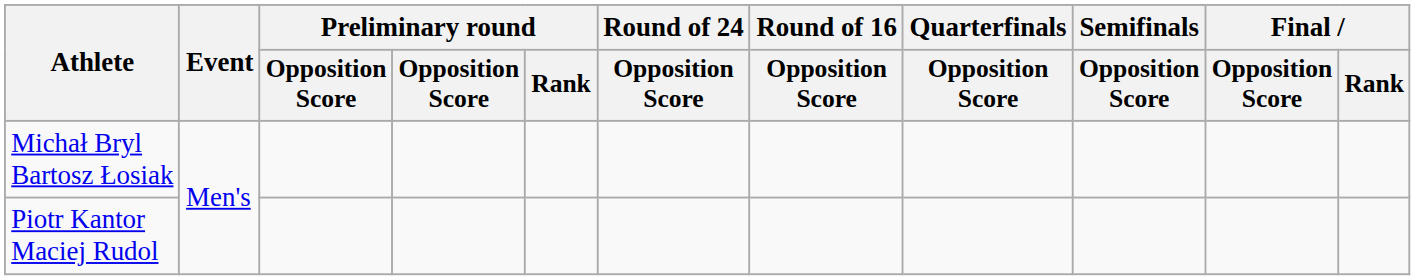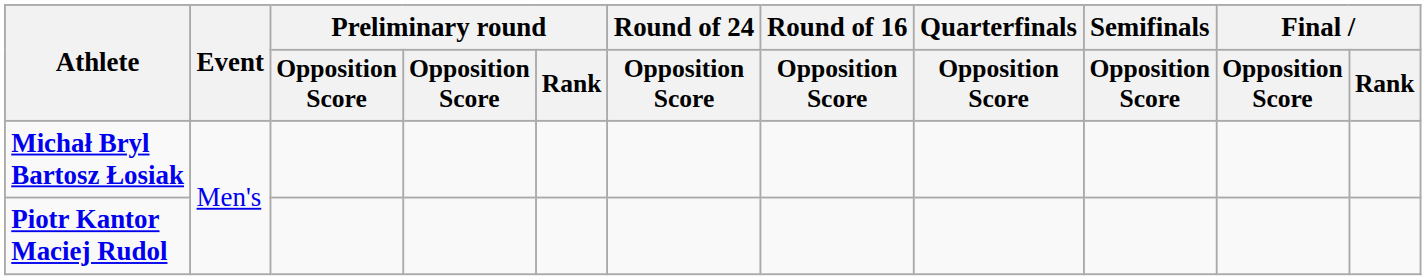(92, 159) normal -> (98, 159) bold
(85, 235) normal -> (89, 235) bold
